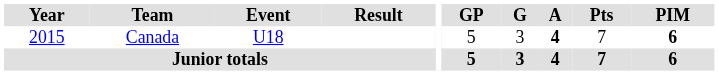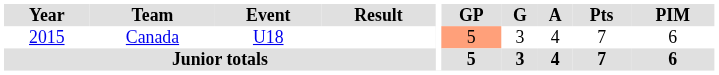(471, 37) no background -> (471, 37) lightsalmon background
(555, 37) bold -> (555, 37) normal
(673, 37) bold -> (673, 37) normal
